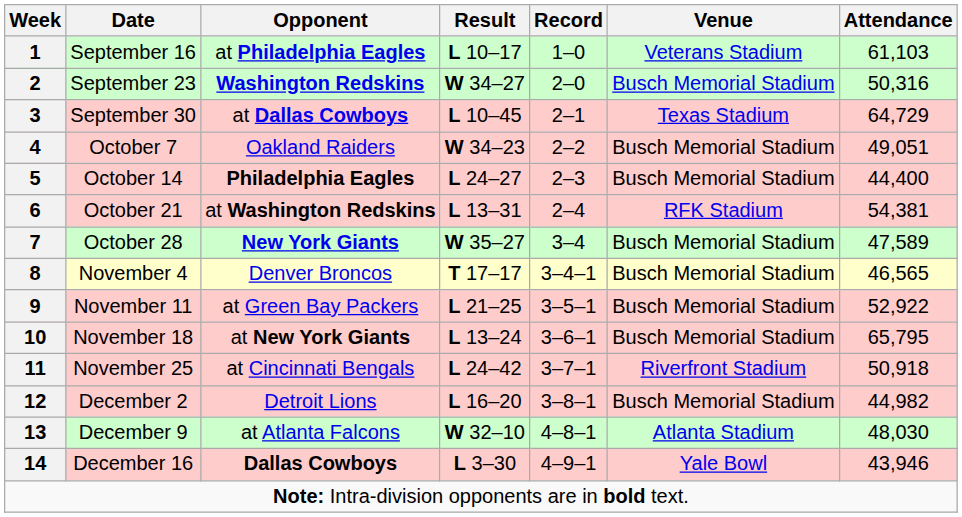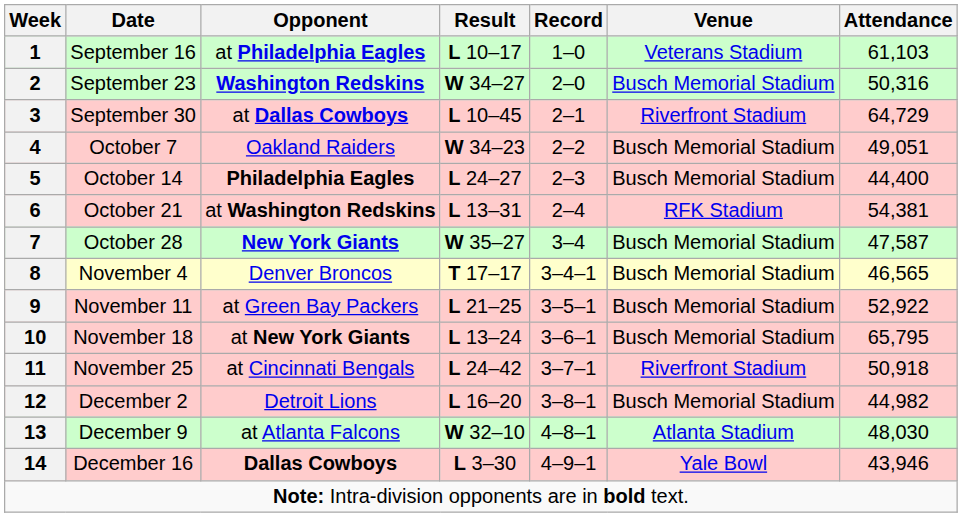(723, 115) Texas Stadium -> (723, 115) Riverfront Stadium
(898, 242) 47,589 -> (898, 242) 47,587
